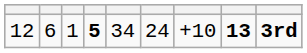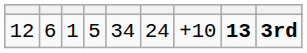(95, 31) bold -> (95, 31) normal
